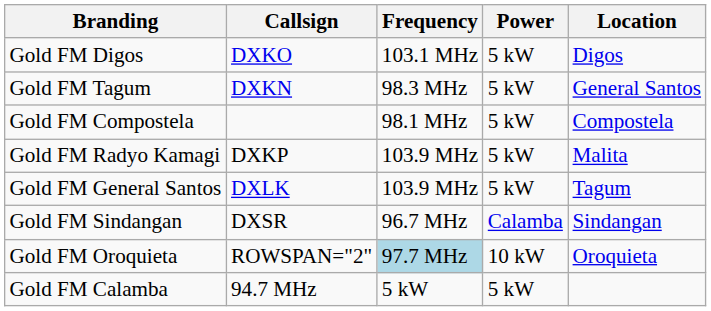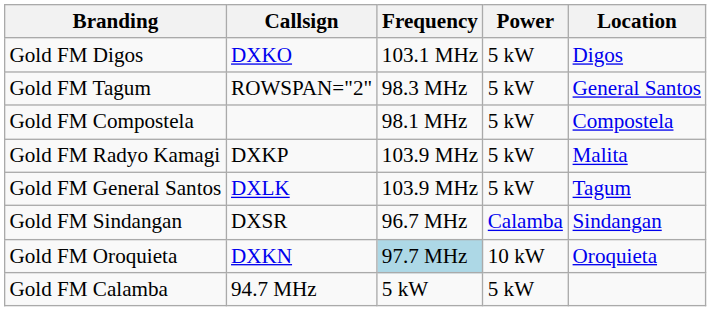(262, 88) DXKN -> (302, 88) ROWSPAN="2"
(302, 255) ROWSPAN="2" -> (262, 255) DXKN
